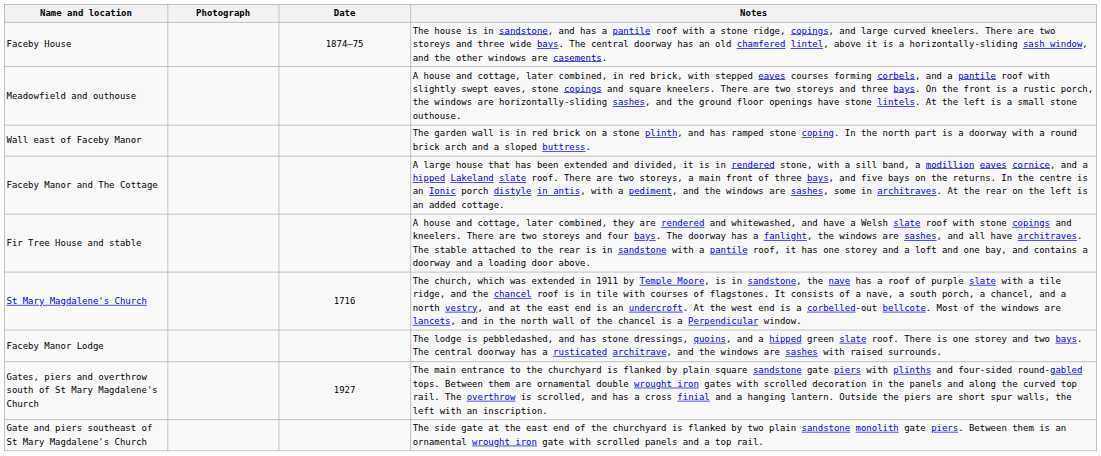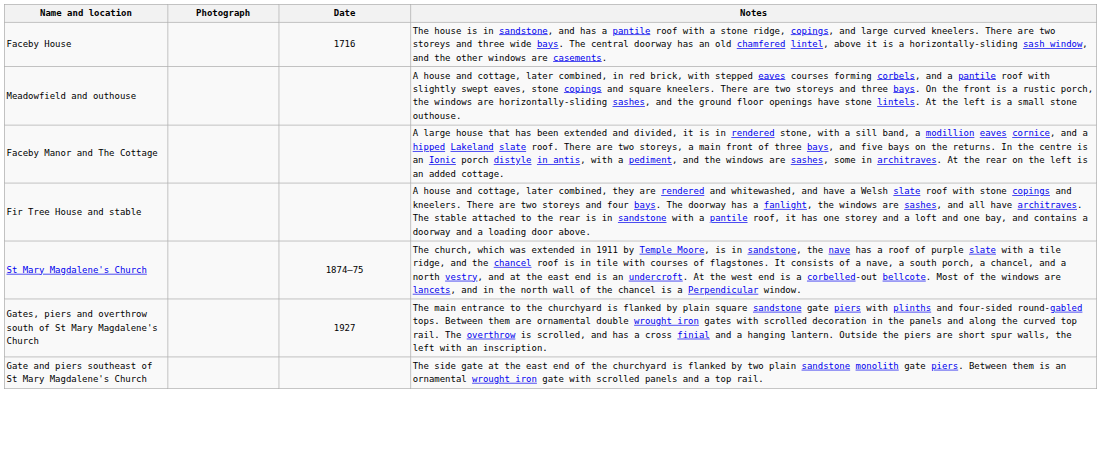(345, 44) 1874–75 -> (345, 44) 1716
- row: (74, 140)
(345, 301) 1716 -> (345, 270) 1874–75
- row: (55, 346)
